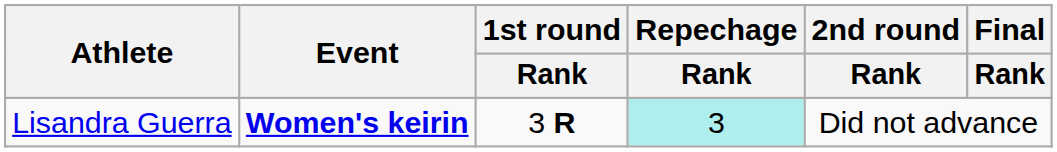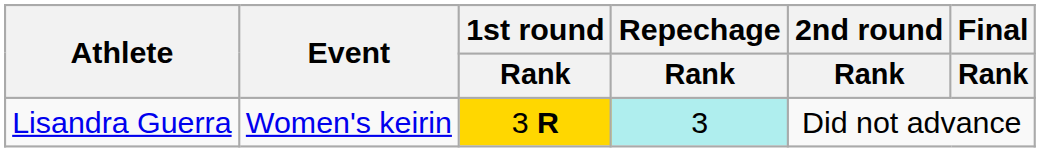(357, 123) bold -> (349, 123) normal
(552, 123) no background -> (535, 123) gold background
